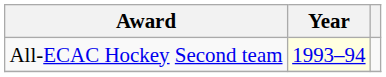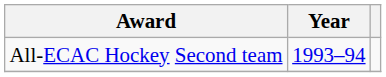(329, 54) lightyellow background -> (329, 54) no background
